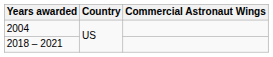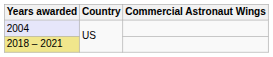(18, 28) no background -> (18, 28) lavender background
(35, 44) no background -> (35, 44) khaki background
